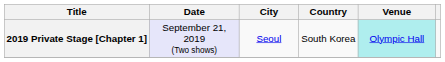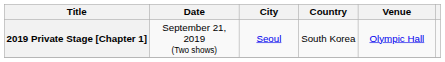(194, 38) lavender background -> (194, 38) no background
(397, 38) paleturquoise background -> (397, 38) no background
